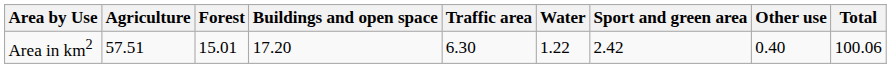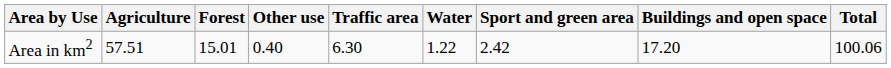columns swapped: (345, 18) <-> (791, 18)
